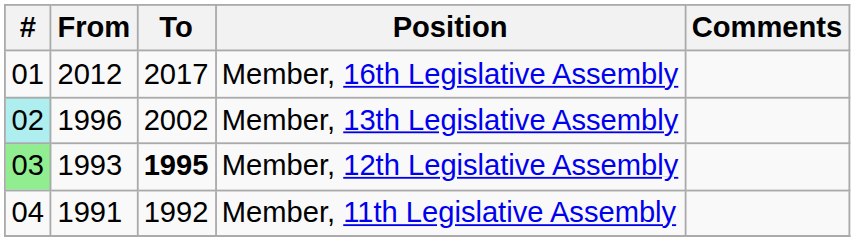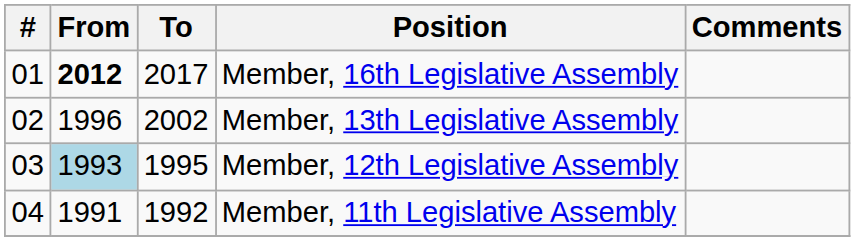(90, 73) normal -> (90, 73) bold
(28, 119) paleturquoise background -> (28, 119) no background
(28, 166) lightgreen background -> (28, 166) no background
(90, 166) no background -> (90, 166) lightblue background
(176, 166) bold -> (176, 166) normal
